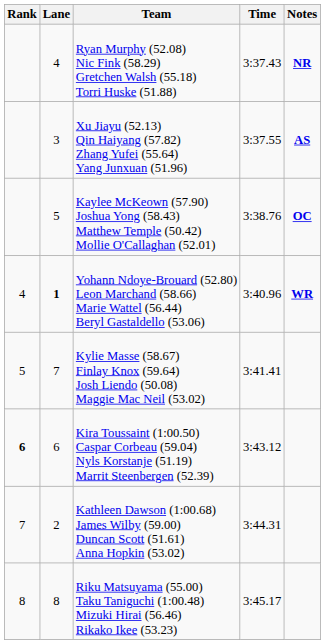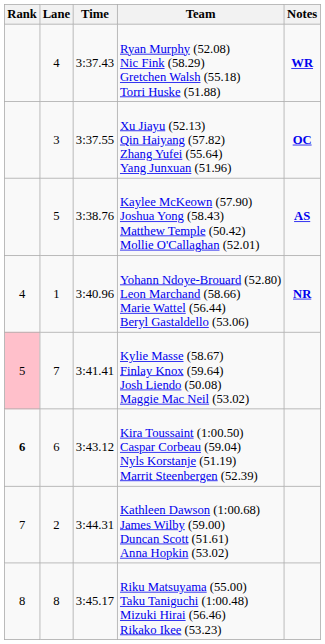columns swapped: (156, 14) <-> (262, 14)
(302, 63) NR -> (302, 63) WR
(302, 139) AS -> (302, 139) OC
(302, 216) OC -> (302, 216) AS
(56, 293) bold -> (56, 293) normal
(302, 293) WR -> (302, 293) NR
(22, 370) no background -> (22, 370) pink background
